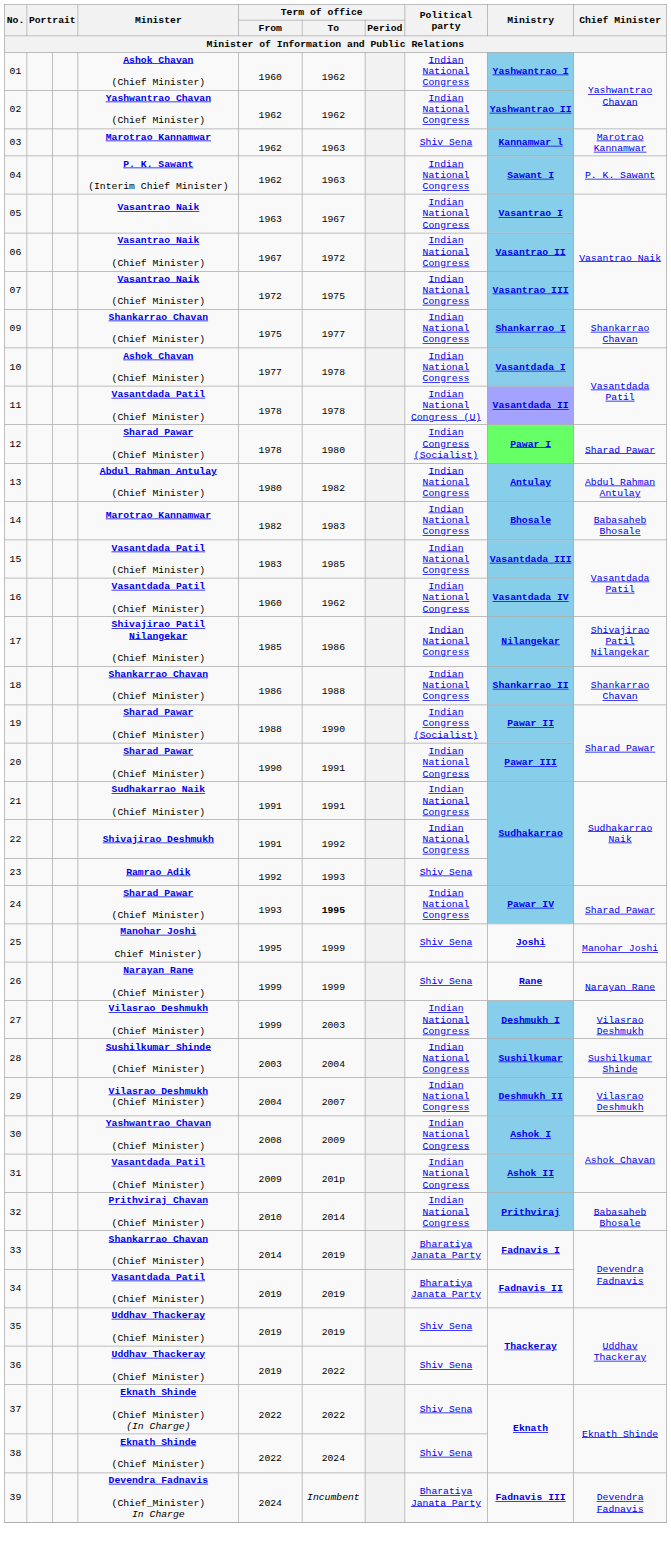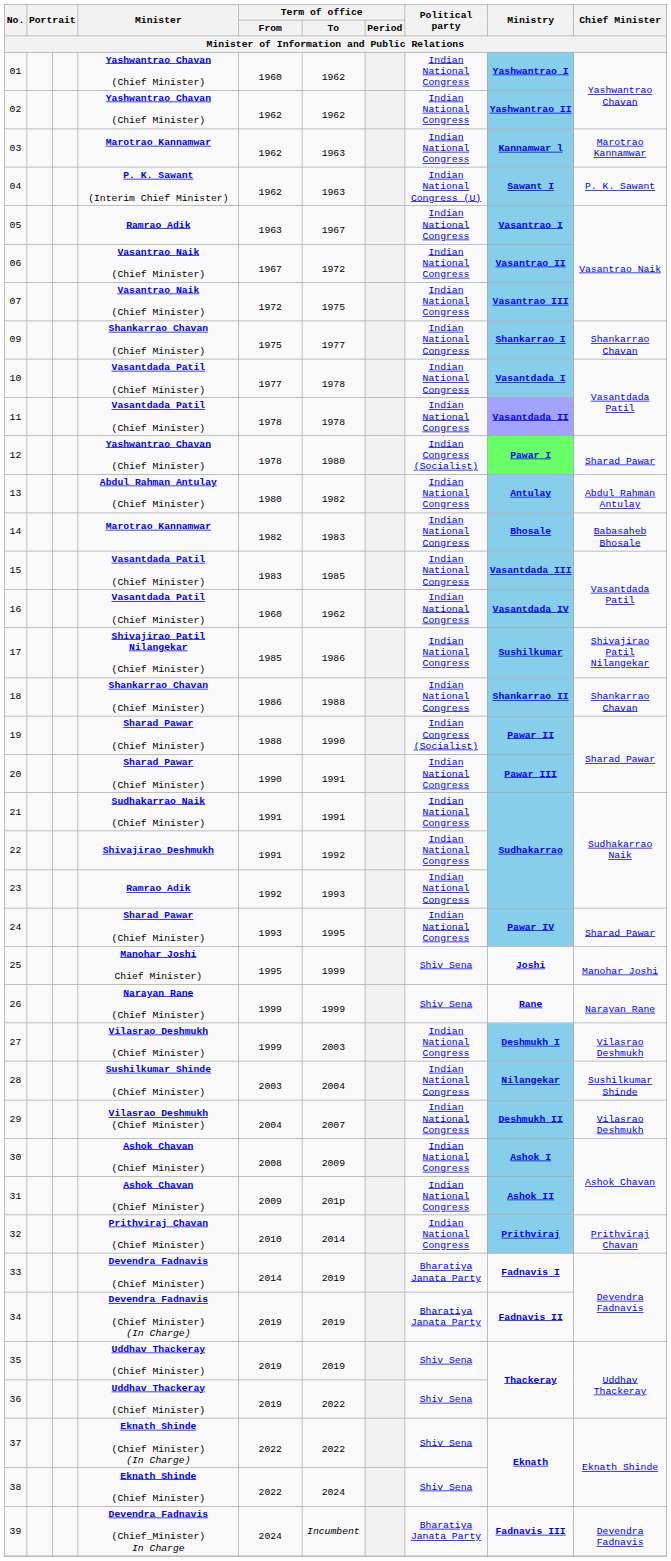(158, 71) Ashok Chavan (Chief Minister) -> (158, 71) Yashwantrao Chavan (Chief Minister)
(446, 142) Shiv Sena -> (446, 148) Indian National Congress
(446, 175) Indian National Congress -> (446, 186) Indian National Congress (U)
(158, 208) Vasantrao Naik -> (158, 225) Ramrao Adik
(158, 367) Ashok Chavan (Chief Minister) -> (158, 378) Vasantdada Patil (Chief Minister)
(446, 406) Indian National Congress (U) -> (446, 417) Indian National Congress
(158, 444) Sharad Pawar (Chief Minister) -> (158, 455) Yashwantrao Chavan (Chief Minister)
(531, 641) Nilangekar -> (531, 653) Sushilkumar
(446, 872) Shiv Sena -> (446, 889) Indian National Congress
(333, 910) bold -> (333, 933) normal
(531, 1058) Sushilkumar -> (531, 1081) Nilangekar
(158, 1135) Yashwantrao Chavan (Chief Minister) -> (158, 1157) Ashok Chavan (Chief Minister)
(158, 1173) Vasantdada Patil (Chief Minister) -> (158, 1196) Ashok Chavan (Chief Minister)
(620, 1217) Babasaheb Bhosale -> (620, 1240) Prithviraj Chavan
(158, 1250) Shankarrao Chavan (Chief Minister) -> (158, 1273) Devendra Fadnavis (Chief Minister)
(158, 1288) Vasantdada Patil (Chief Minister) -> (158, 1317) Devendra Fadnavis (Chief Minister) (In Charge)
